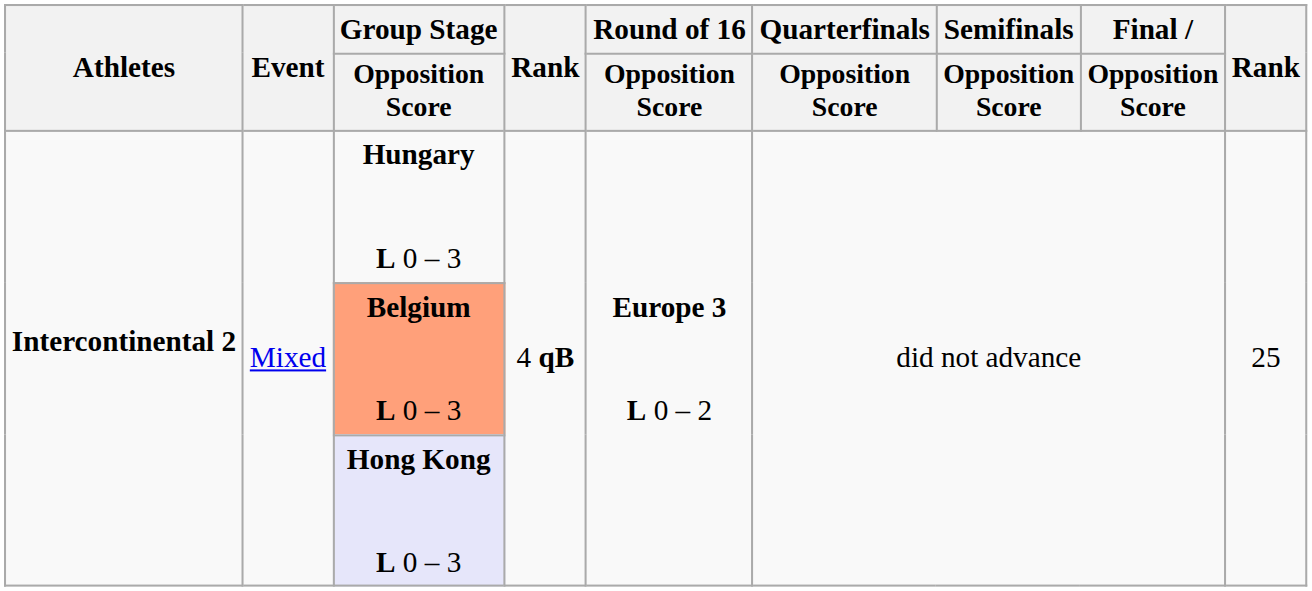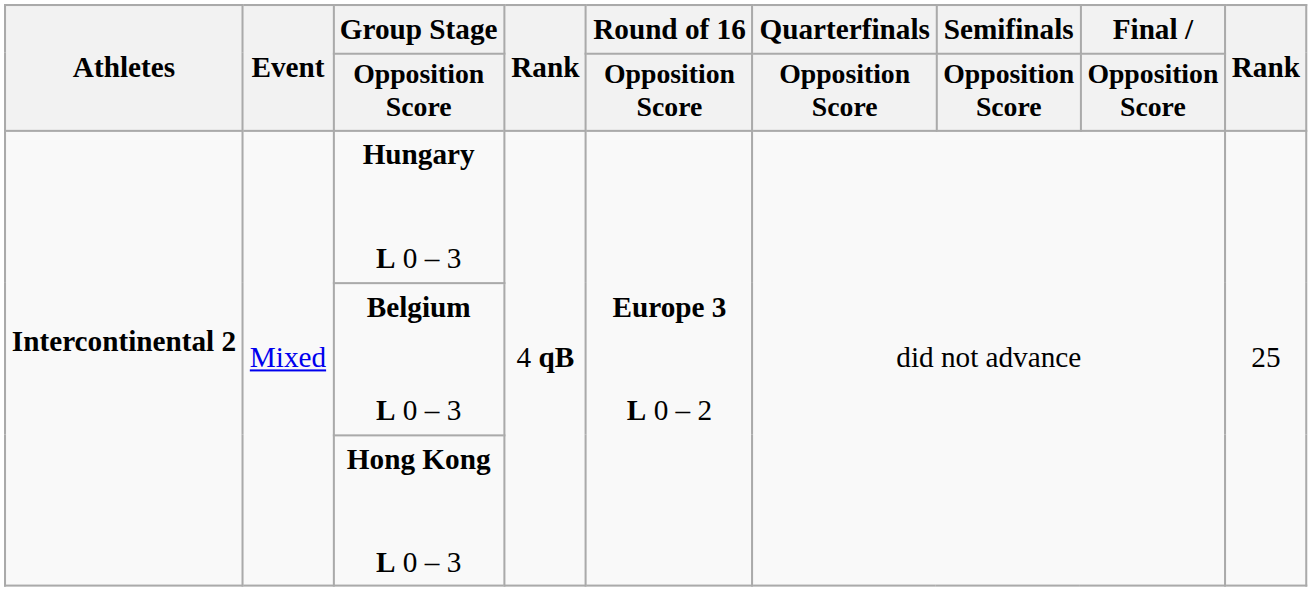(419, 358) lightsalmon background -> (419, 358) no background
(419, 510) lavender background -> (419, 510) no background
